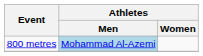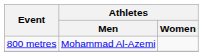(108, 44) lightblue background -> (108, 44) no background
